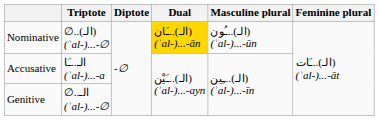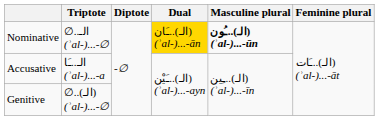(87, 38) ∅..(الـ) (ʾal-)...-∅ -> (87, 38) ∅..الـ (ʾal-)...-∅
(234, 38) normal -> (234, 38) bold
(87, 99) ∅..الـ (ʾal-)...-∅ -> (87, 99) ∅..(الـ) (ʾal-)...-∅
